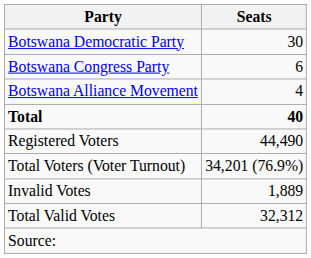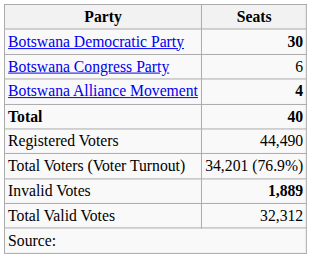(295, 41) normal -> (295, 41) bold
(299, 91) normal -> (299, 91) bold
(286, 191) normal -> (286, 191) bold
